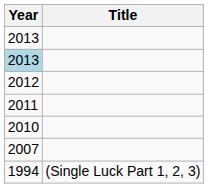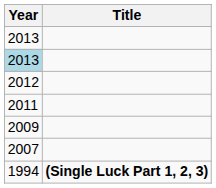(23, 127) 2010 -> (23, 127) 2009
(123, 171) normal -> (127, 171) bold
